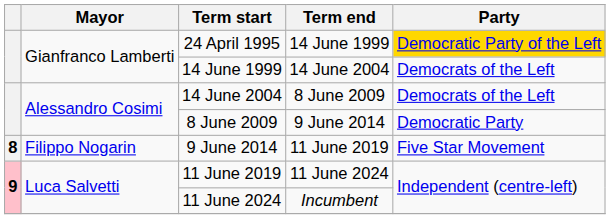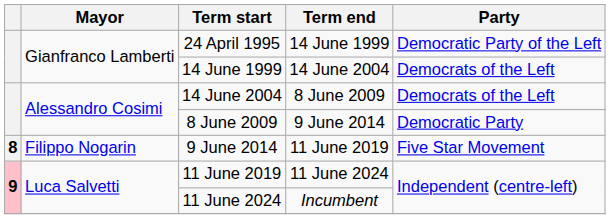(499, 43) gold background -> (499, 43) no background
